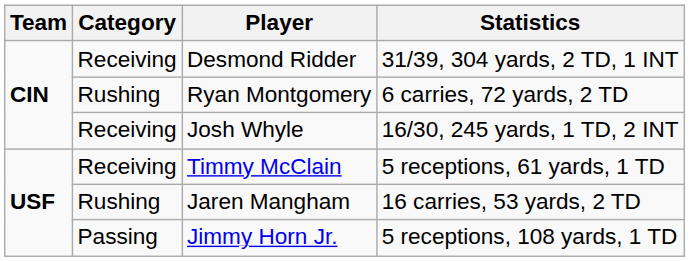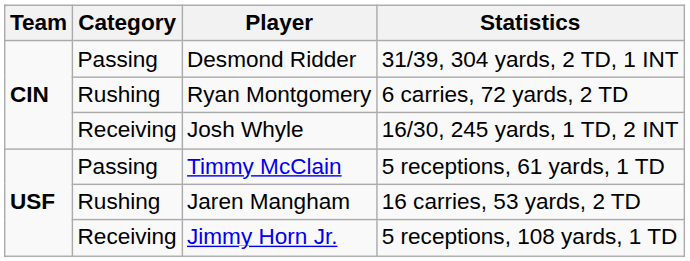(127, 58) Receiving -> (118, 58) Passing
(127, 166) Receiving -> (118, 166) Passing
(118, 237) Passing -> (127, 237) Receiving
